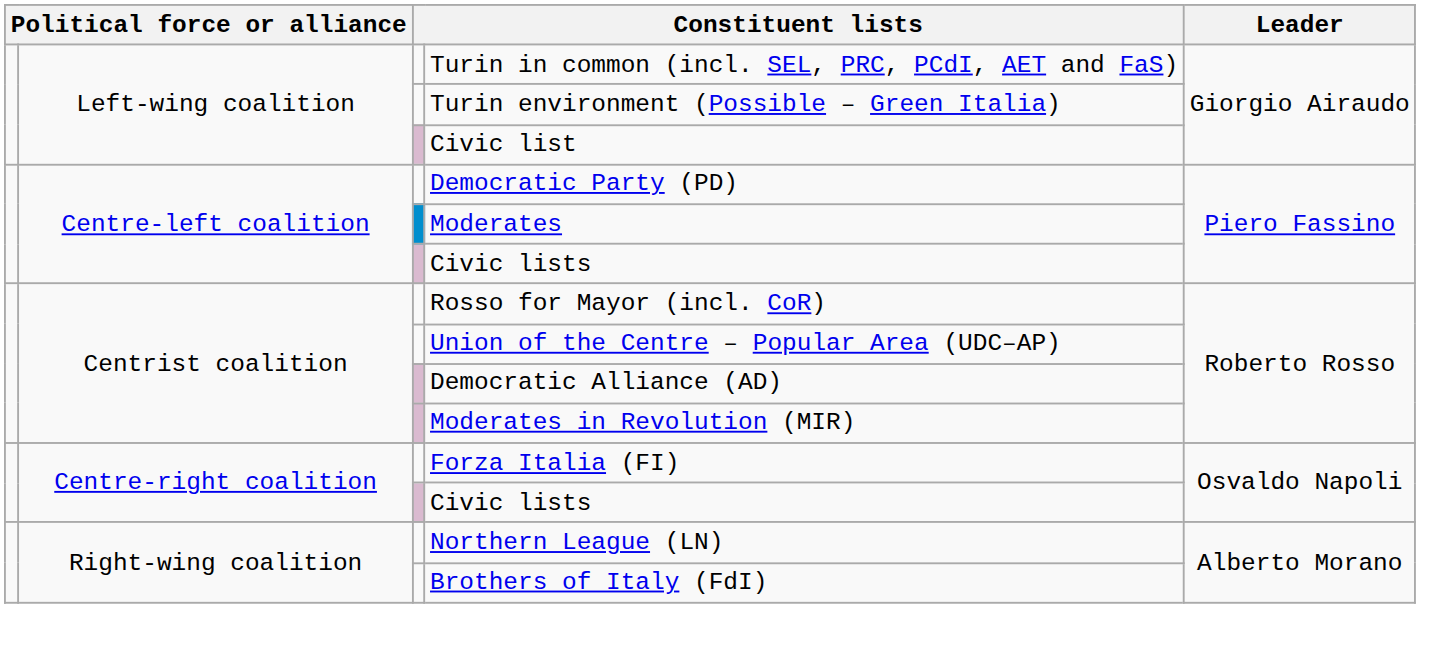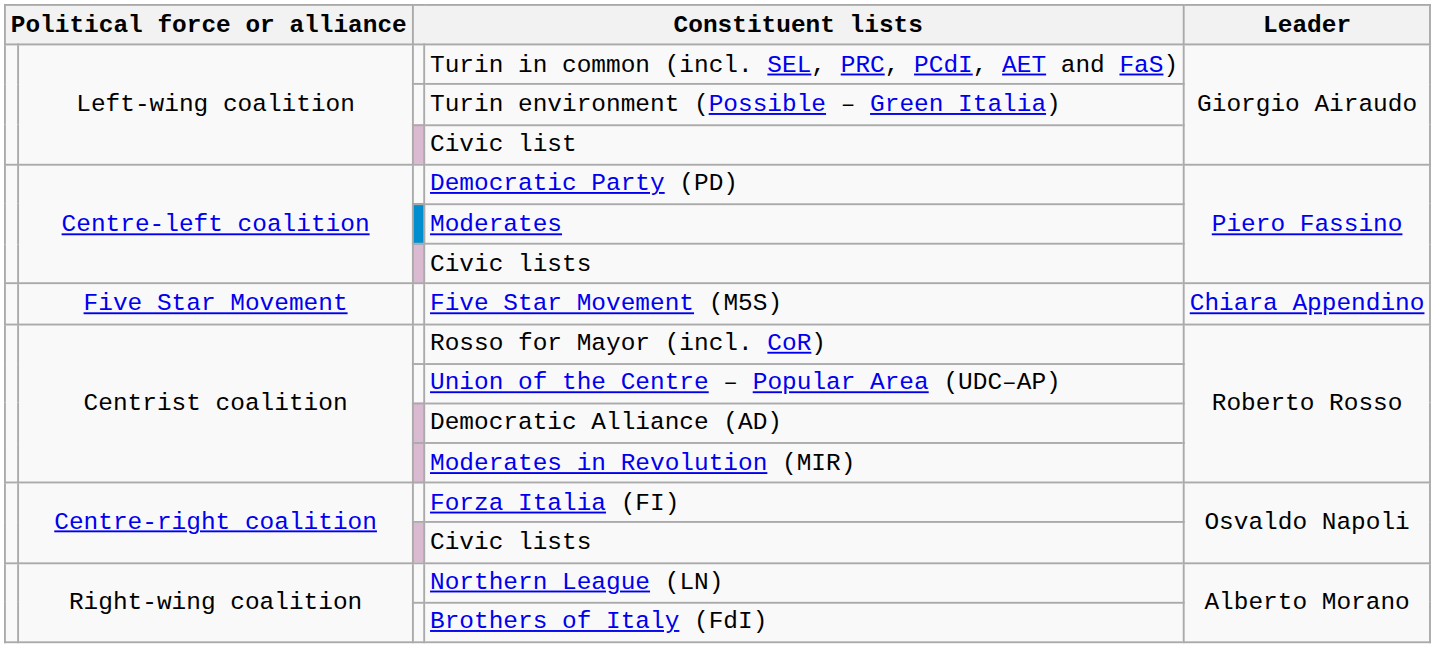+ row: (216, 304)
